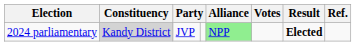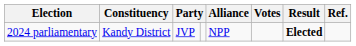(136, 31) lightgrey background -> (136, 31) no background
(219, 31) lightgreen background -> (219, 31) no background
